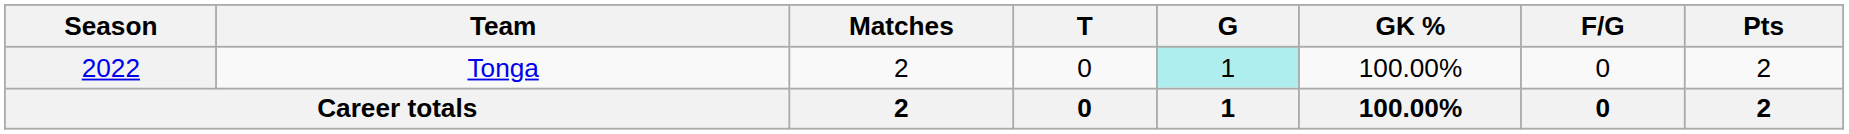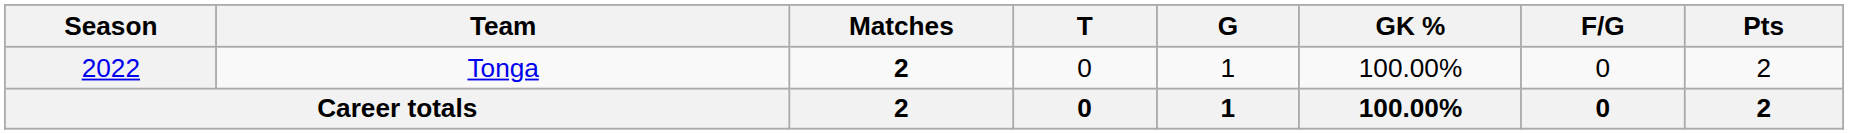(901, 67) normal -> (901, 67) bold
(1228, 67) paleturquoise background -> (1228, 67) no background
